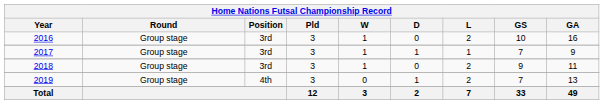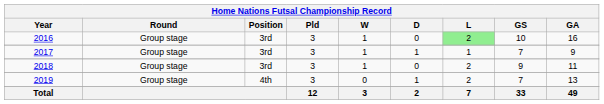(469, 39) no background -> (469, 39) lightgreen background
